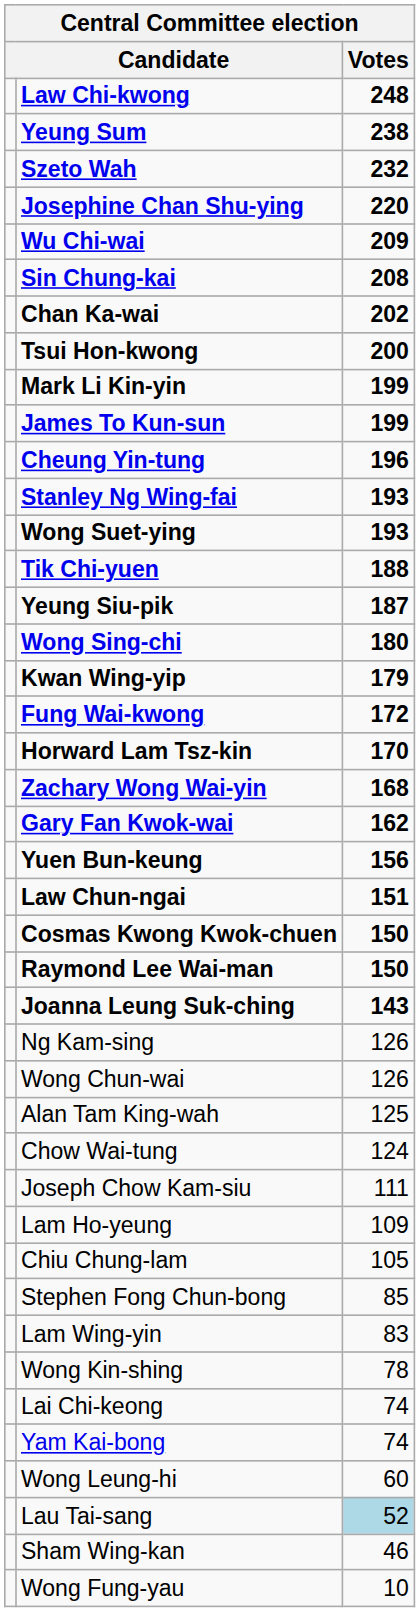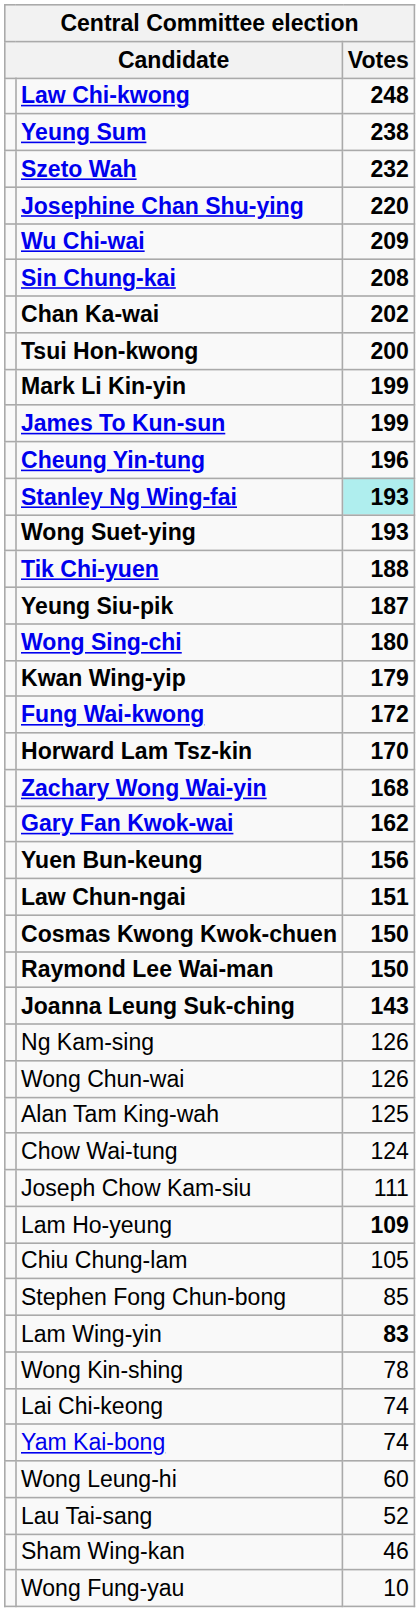(390, 497) no background -> (390, 497) paleturquoise background
(390, 1225) normal -> (390, 1225) bold
(396, 1334) normal -> (396, 1334) bold
(396, 1516) lightblue background -> (396, 1516) no background
